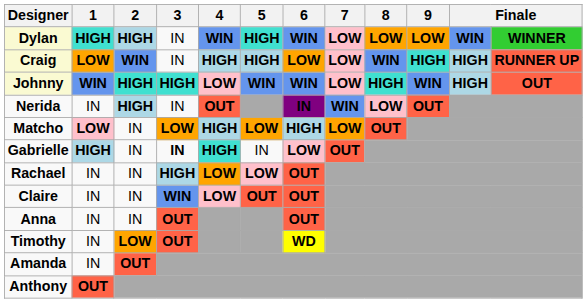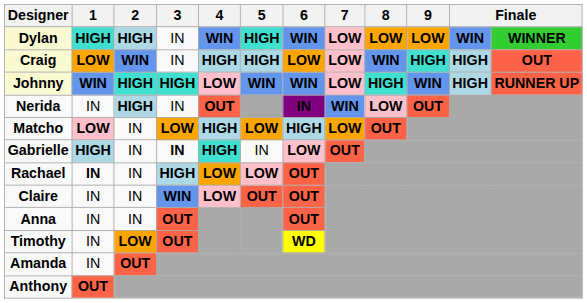(537, 60) RUNNER UP -> (537, 60) OUT
(537, 83) OUT -> (537, 83) RUNNER UP
(93, 173) normal -> (93, 173) bold
